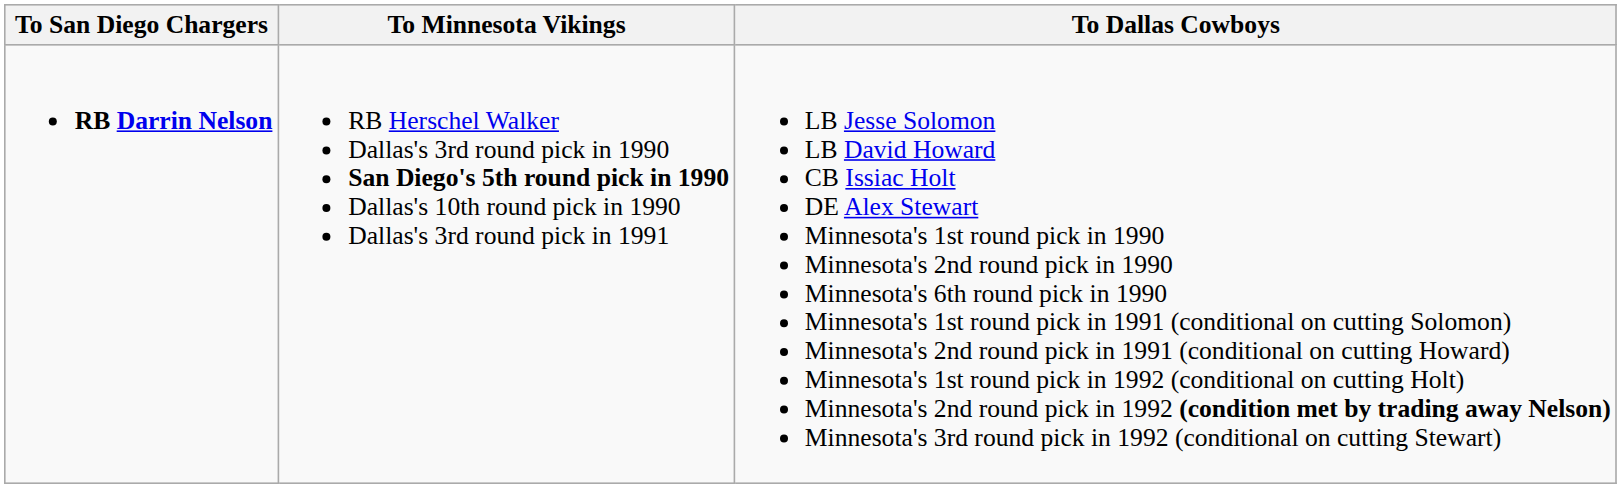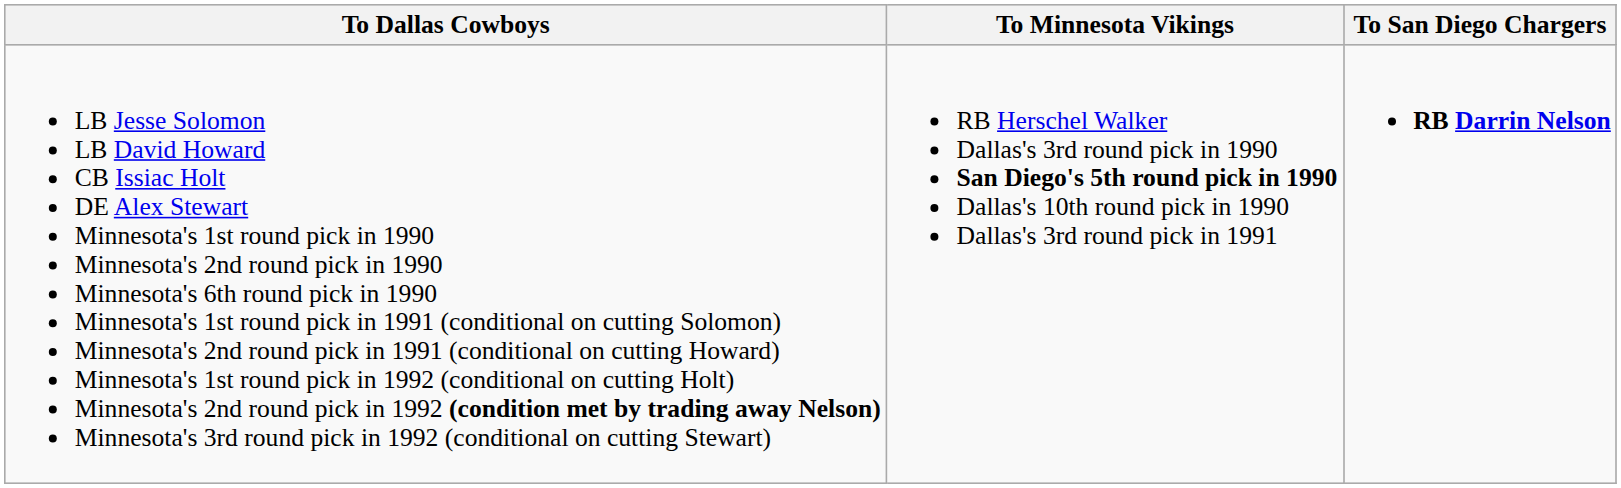columns swapped: (1176, 24) <-> (142, 24)
